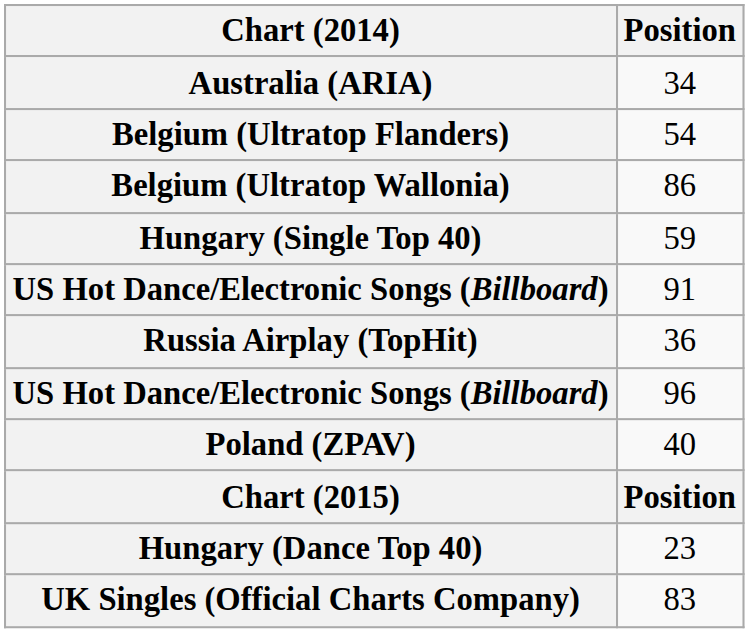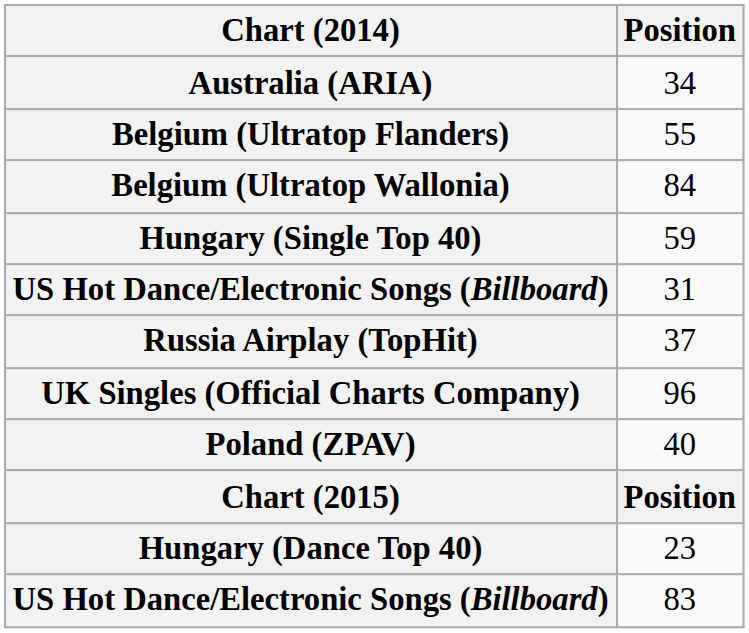(680, 133) 54 -> (680, 133) 55
(680, 185) 86 -> (680, 185) 84
(680, 289) 91 -> (680, 289) 31
(680, 340) 36 -> (680, 340) 37
(311, 392) US Hot Dance/Electronic Songs (Billboard) -> (311, 392) UK Singles (Official Charts Company)
(311, 599) UK Singles (Official Charts Company) -> (311, 599) US Hot Dance/Electronic Songs (Billboard)
